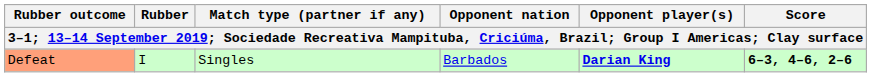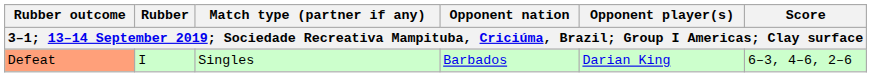(626, 60) bold -> (626, 60) normal
(800, 60) bold -> (800, 60) normal
